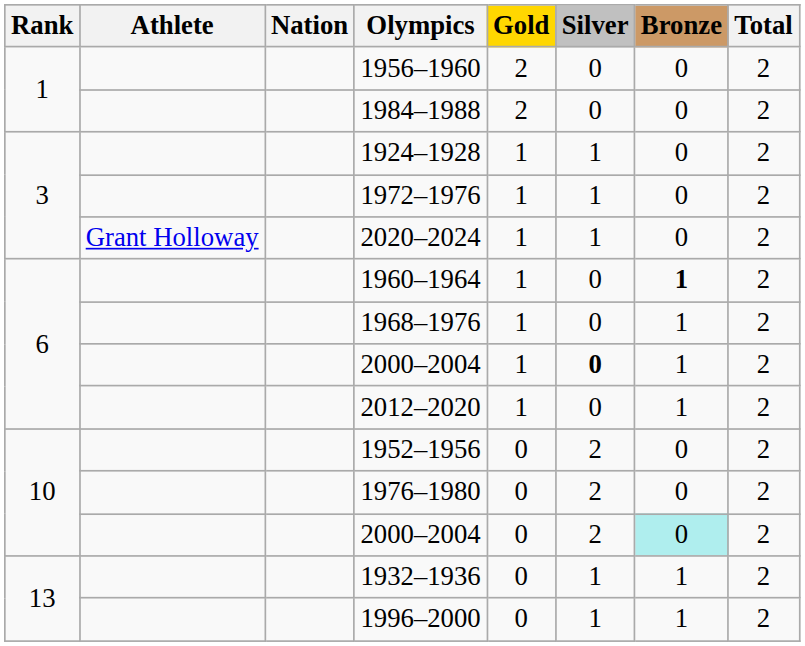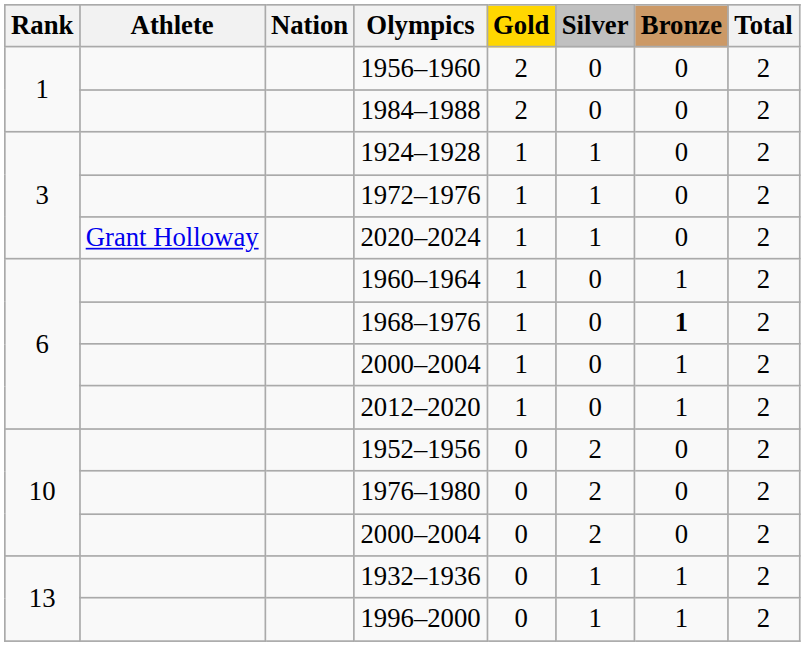(681, 279) bold -> (681, 279) normal
(681, 322) normal -> (681, 322) bold
(595, 364) bold -> (595, 364) normal
(681, 534) paleturquoise background -> (681, 534) no background
